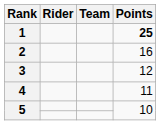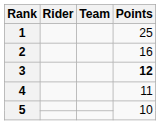(146, 33) bold -> (146, 33) normal
(146, 71) normal -> (146, 71) bold
